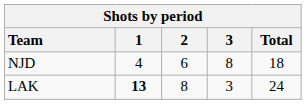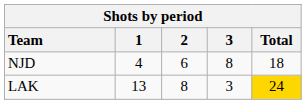(139, 87) bold -> (139, 87) normal
(276, 87) no background -> (276, 87) gold background
